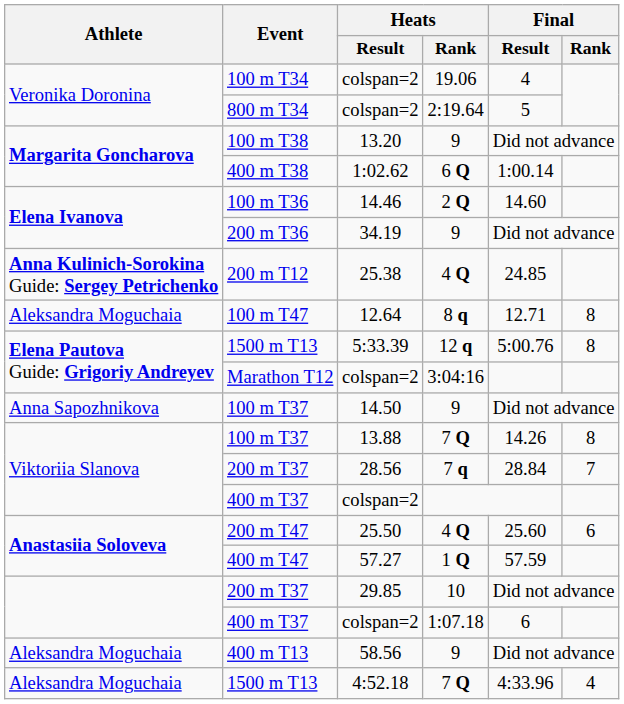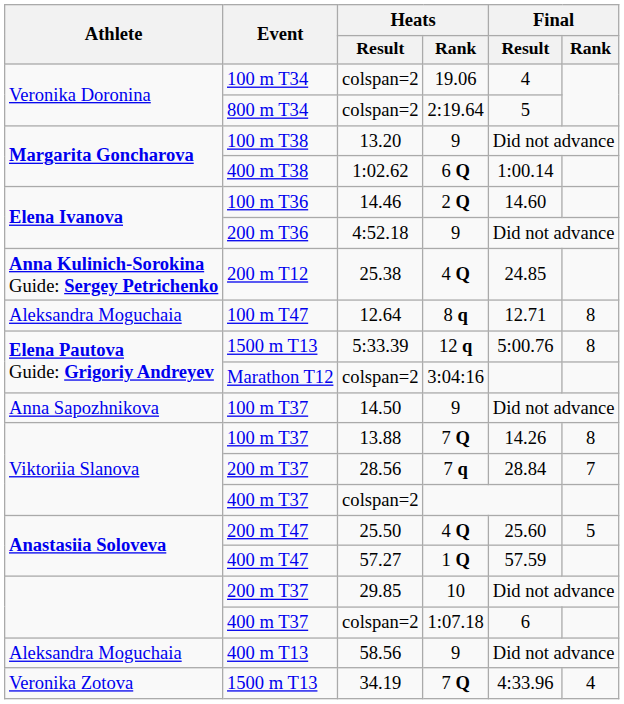(380, 233) 34.19 -> (380, 233) 4:52.18
(591, 530) 6 -> (591, 530) 5
(95, 683) Aleksandra Moguchaia -> (71, 683) Veronika Zotova
(380, 683) 4:52.18 -> (380, 683) 34.19
